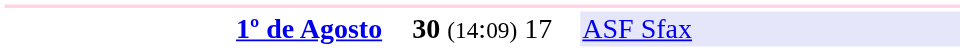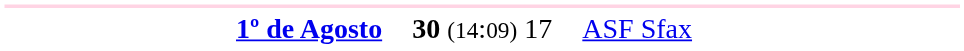(637, 28) lavender background -> (637, 28) no background
